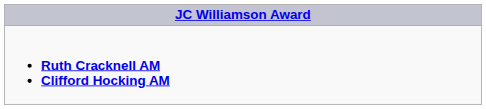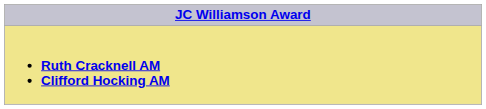(243, 73) no background -> (243, 73) khaki background
